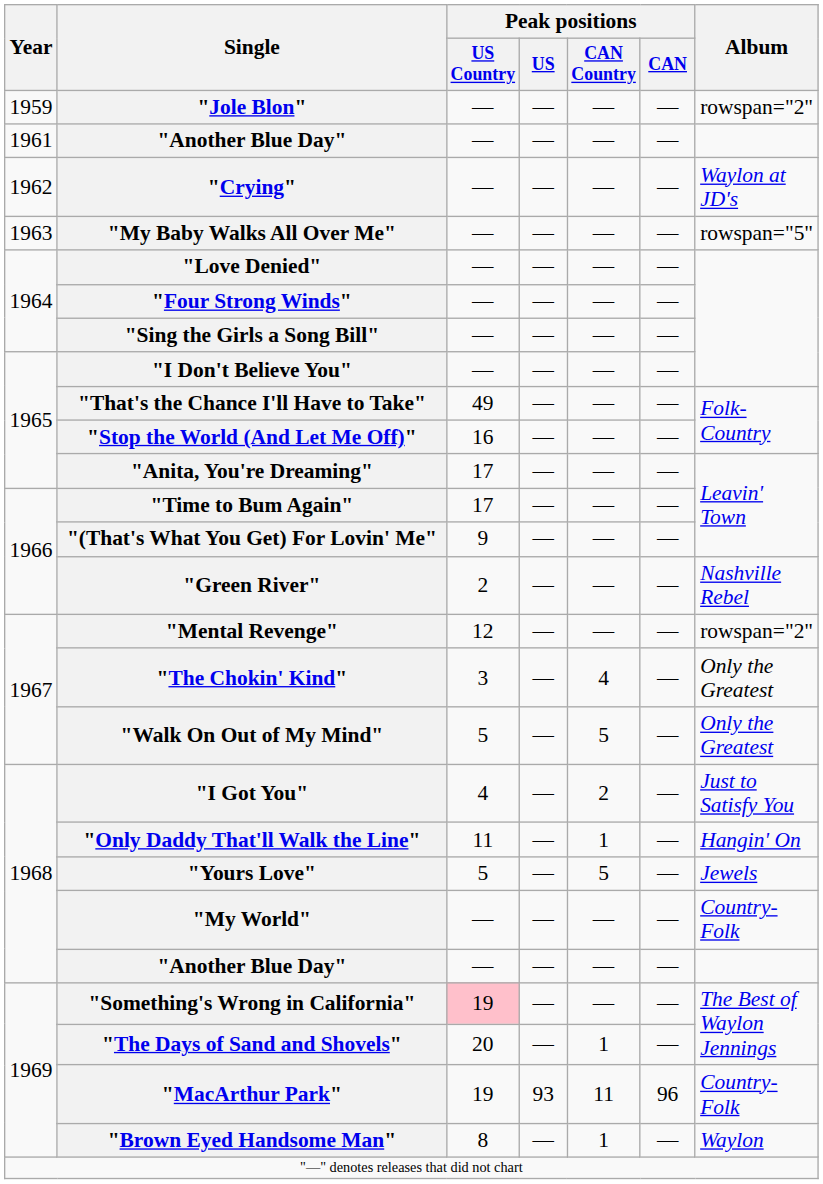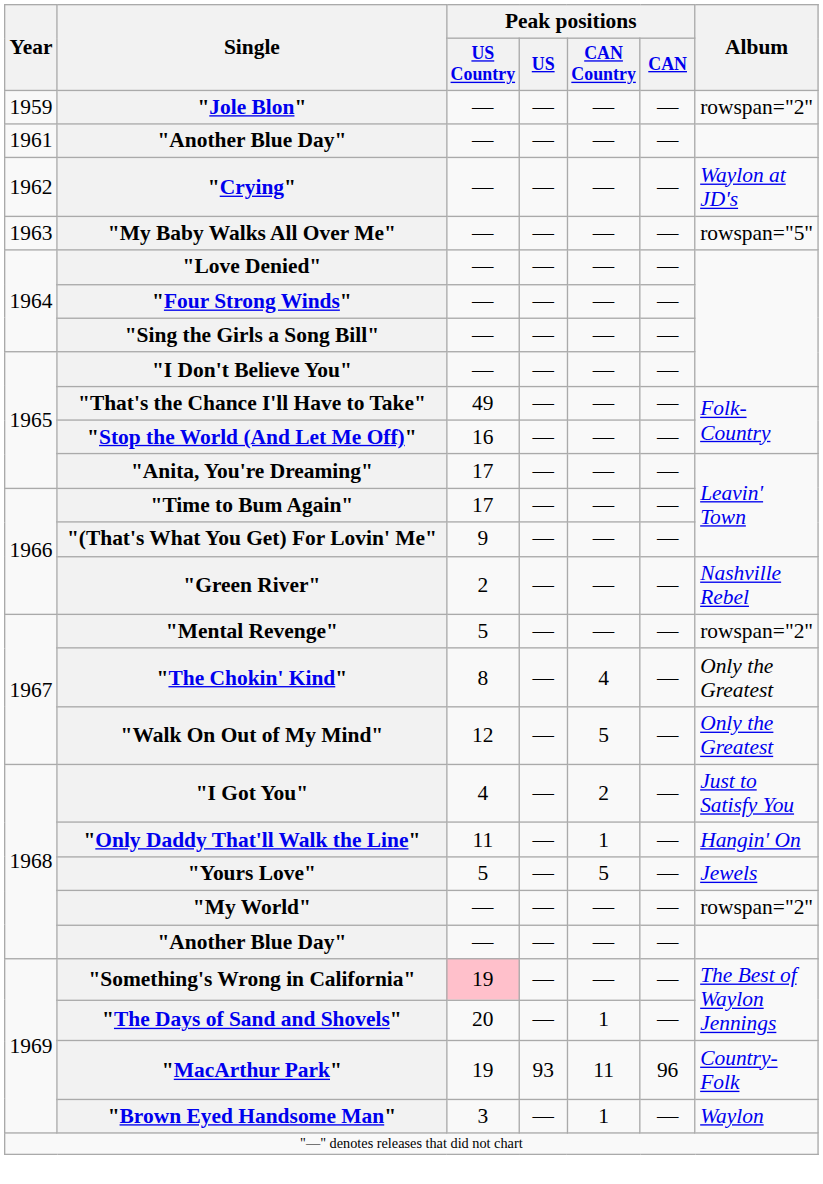(483, 631) 12 -> (483, 631) 5
(483, 677) 3 -> (483, 677) 8
(483, 735) 5 -> (483, 735) 12
(739, 919) Country-Folk -> (757, 907) rowspan="2"
(483, 1139) 8 -> (483, 1115) 3
